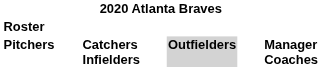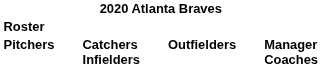(202, 44) lightgrey background -> (202, 44) no background
